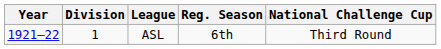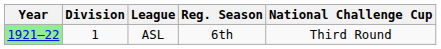(33, 35) no background -> (33, 35) lightgreen background
